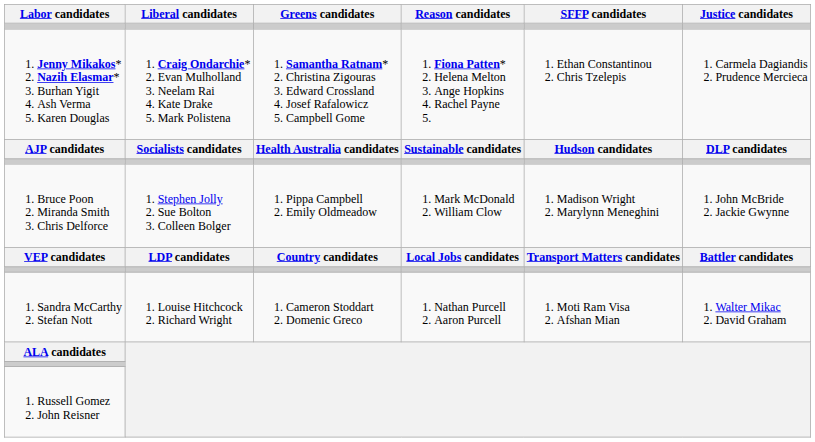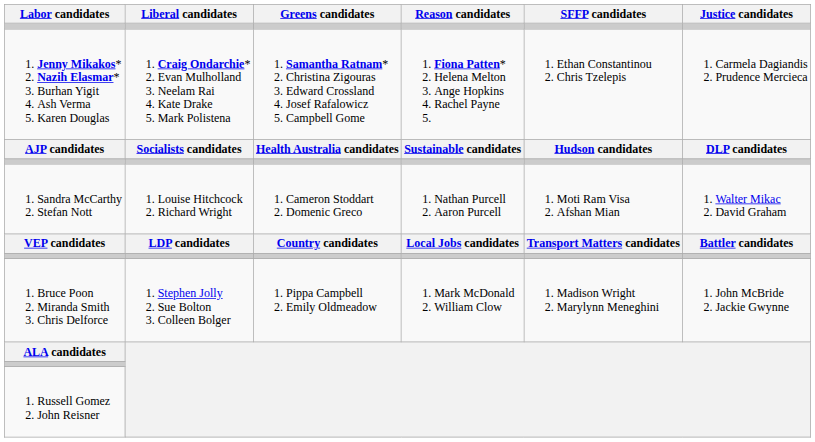rows swapped: (65, 213) <-> (65, 314)
